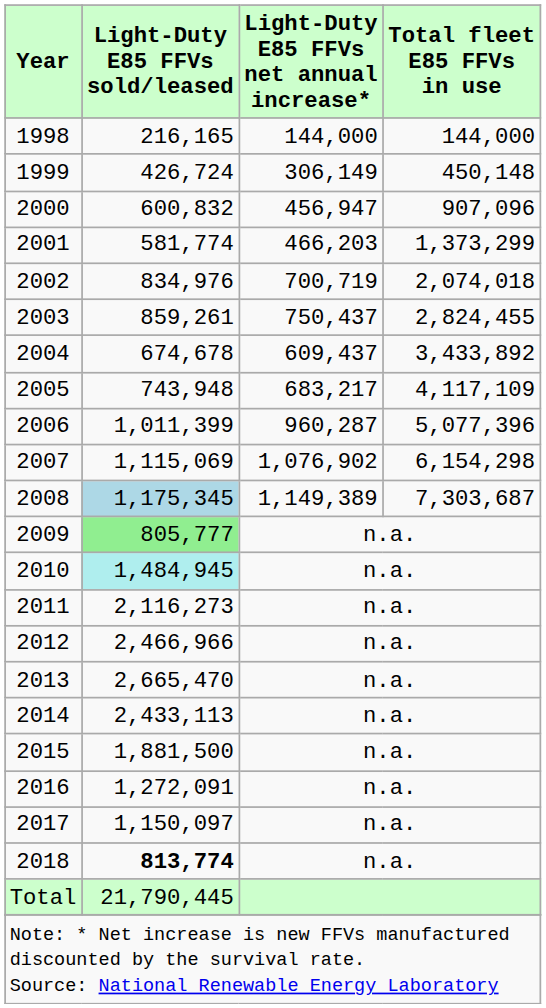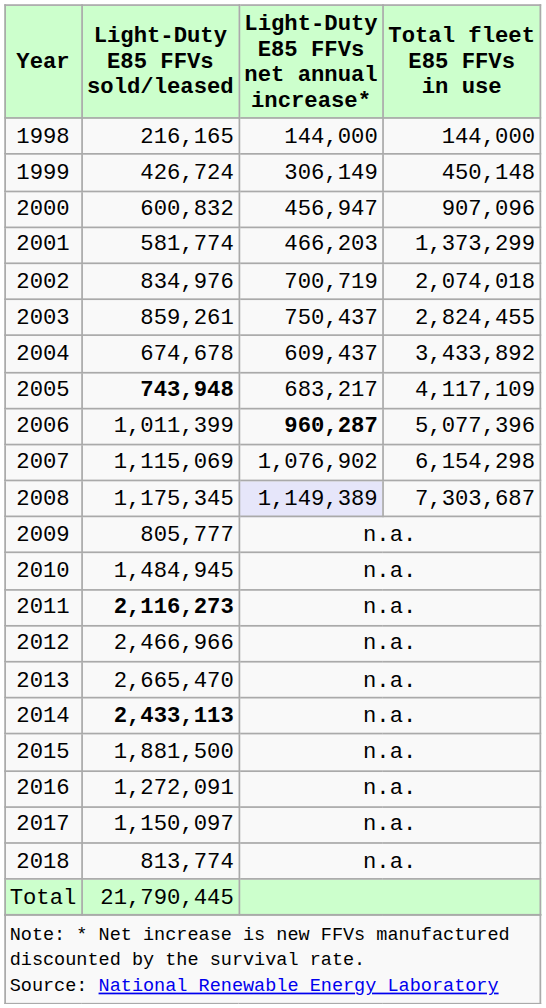(187, 390) normal -> (187, 390) bold
(331, 426) normal -> (331, 426) bold
(174, 499) lightblue background -> (174, 499) no background
(318, 499) no background -> (318, 499) lavender background
(187, 535) lightgreen background -> (187, 535) no background
(174, 571) paleturquoise background -> (174, 571) no background
(174, 607) normal -> (174, 607) bold
(174, 716) normal -> (174, 716) bold
(187, 861) bold -> (187, 861) normal
